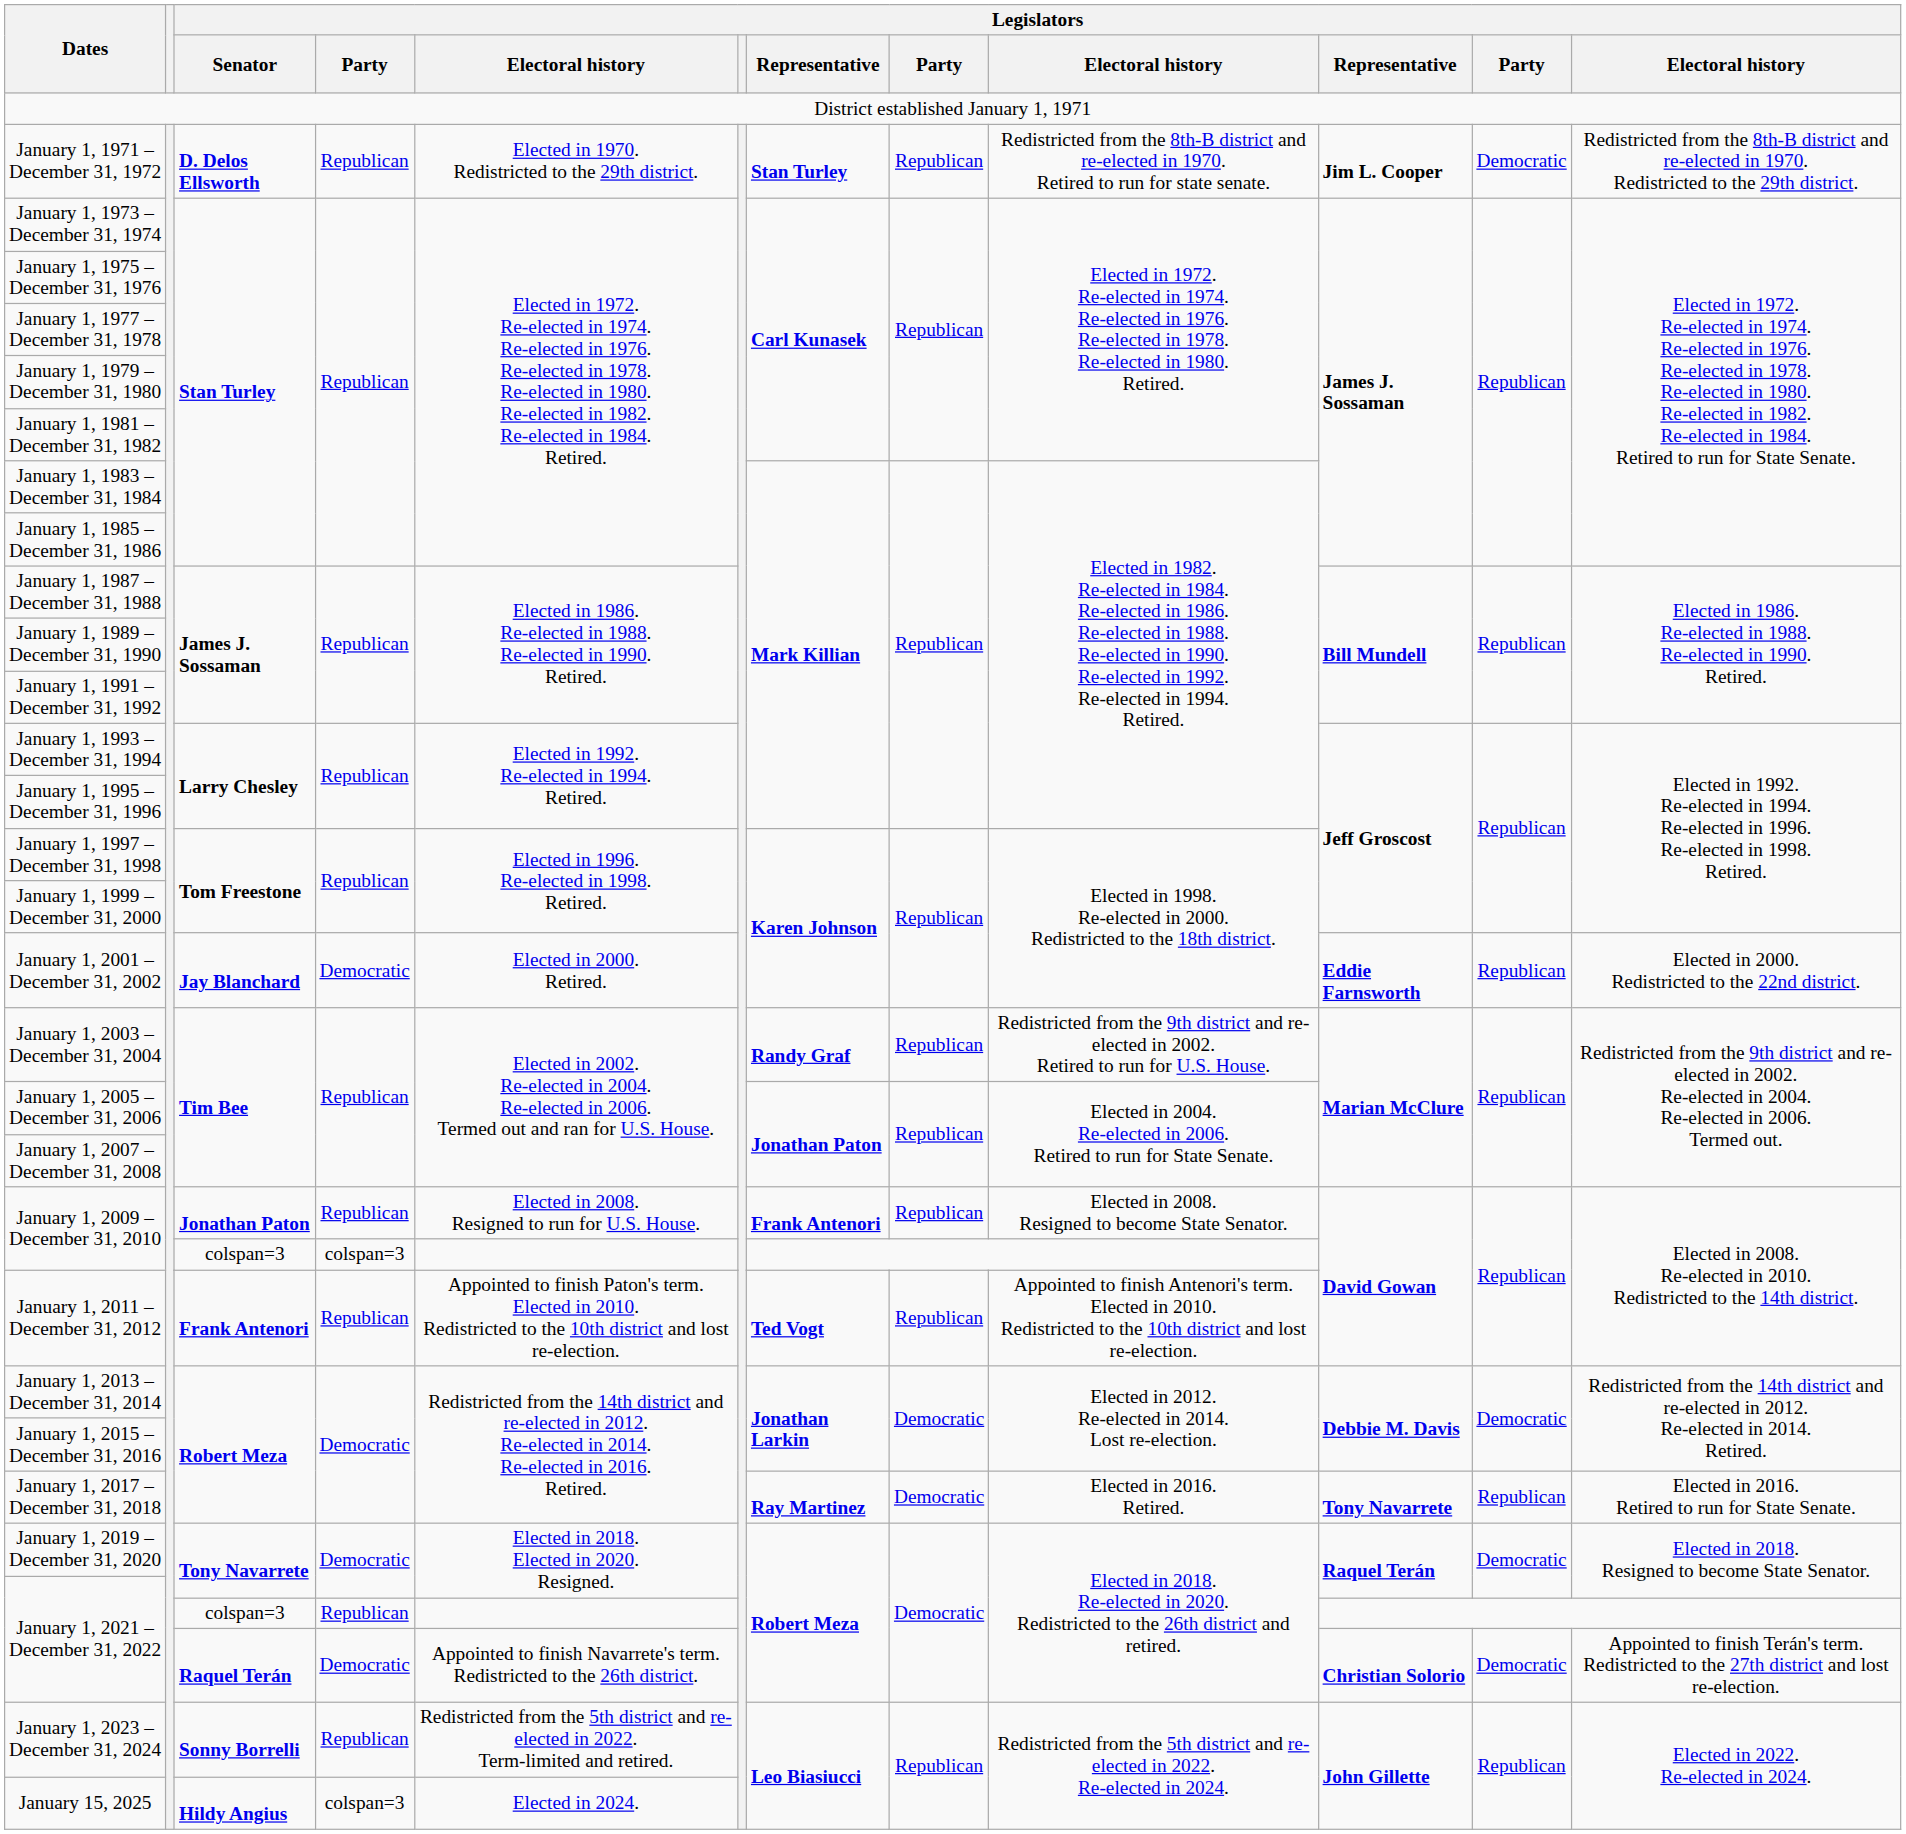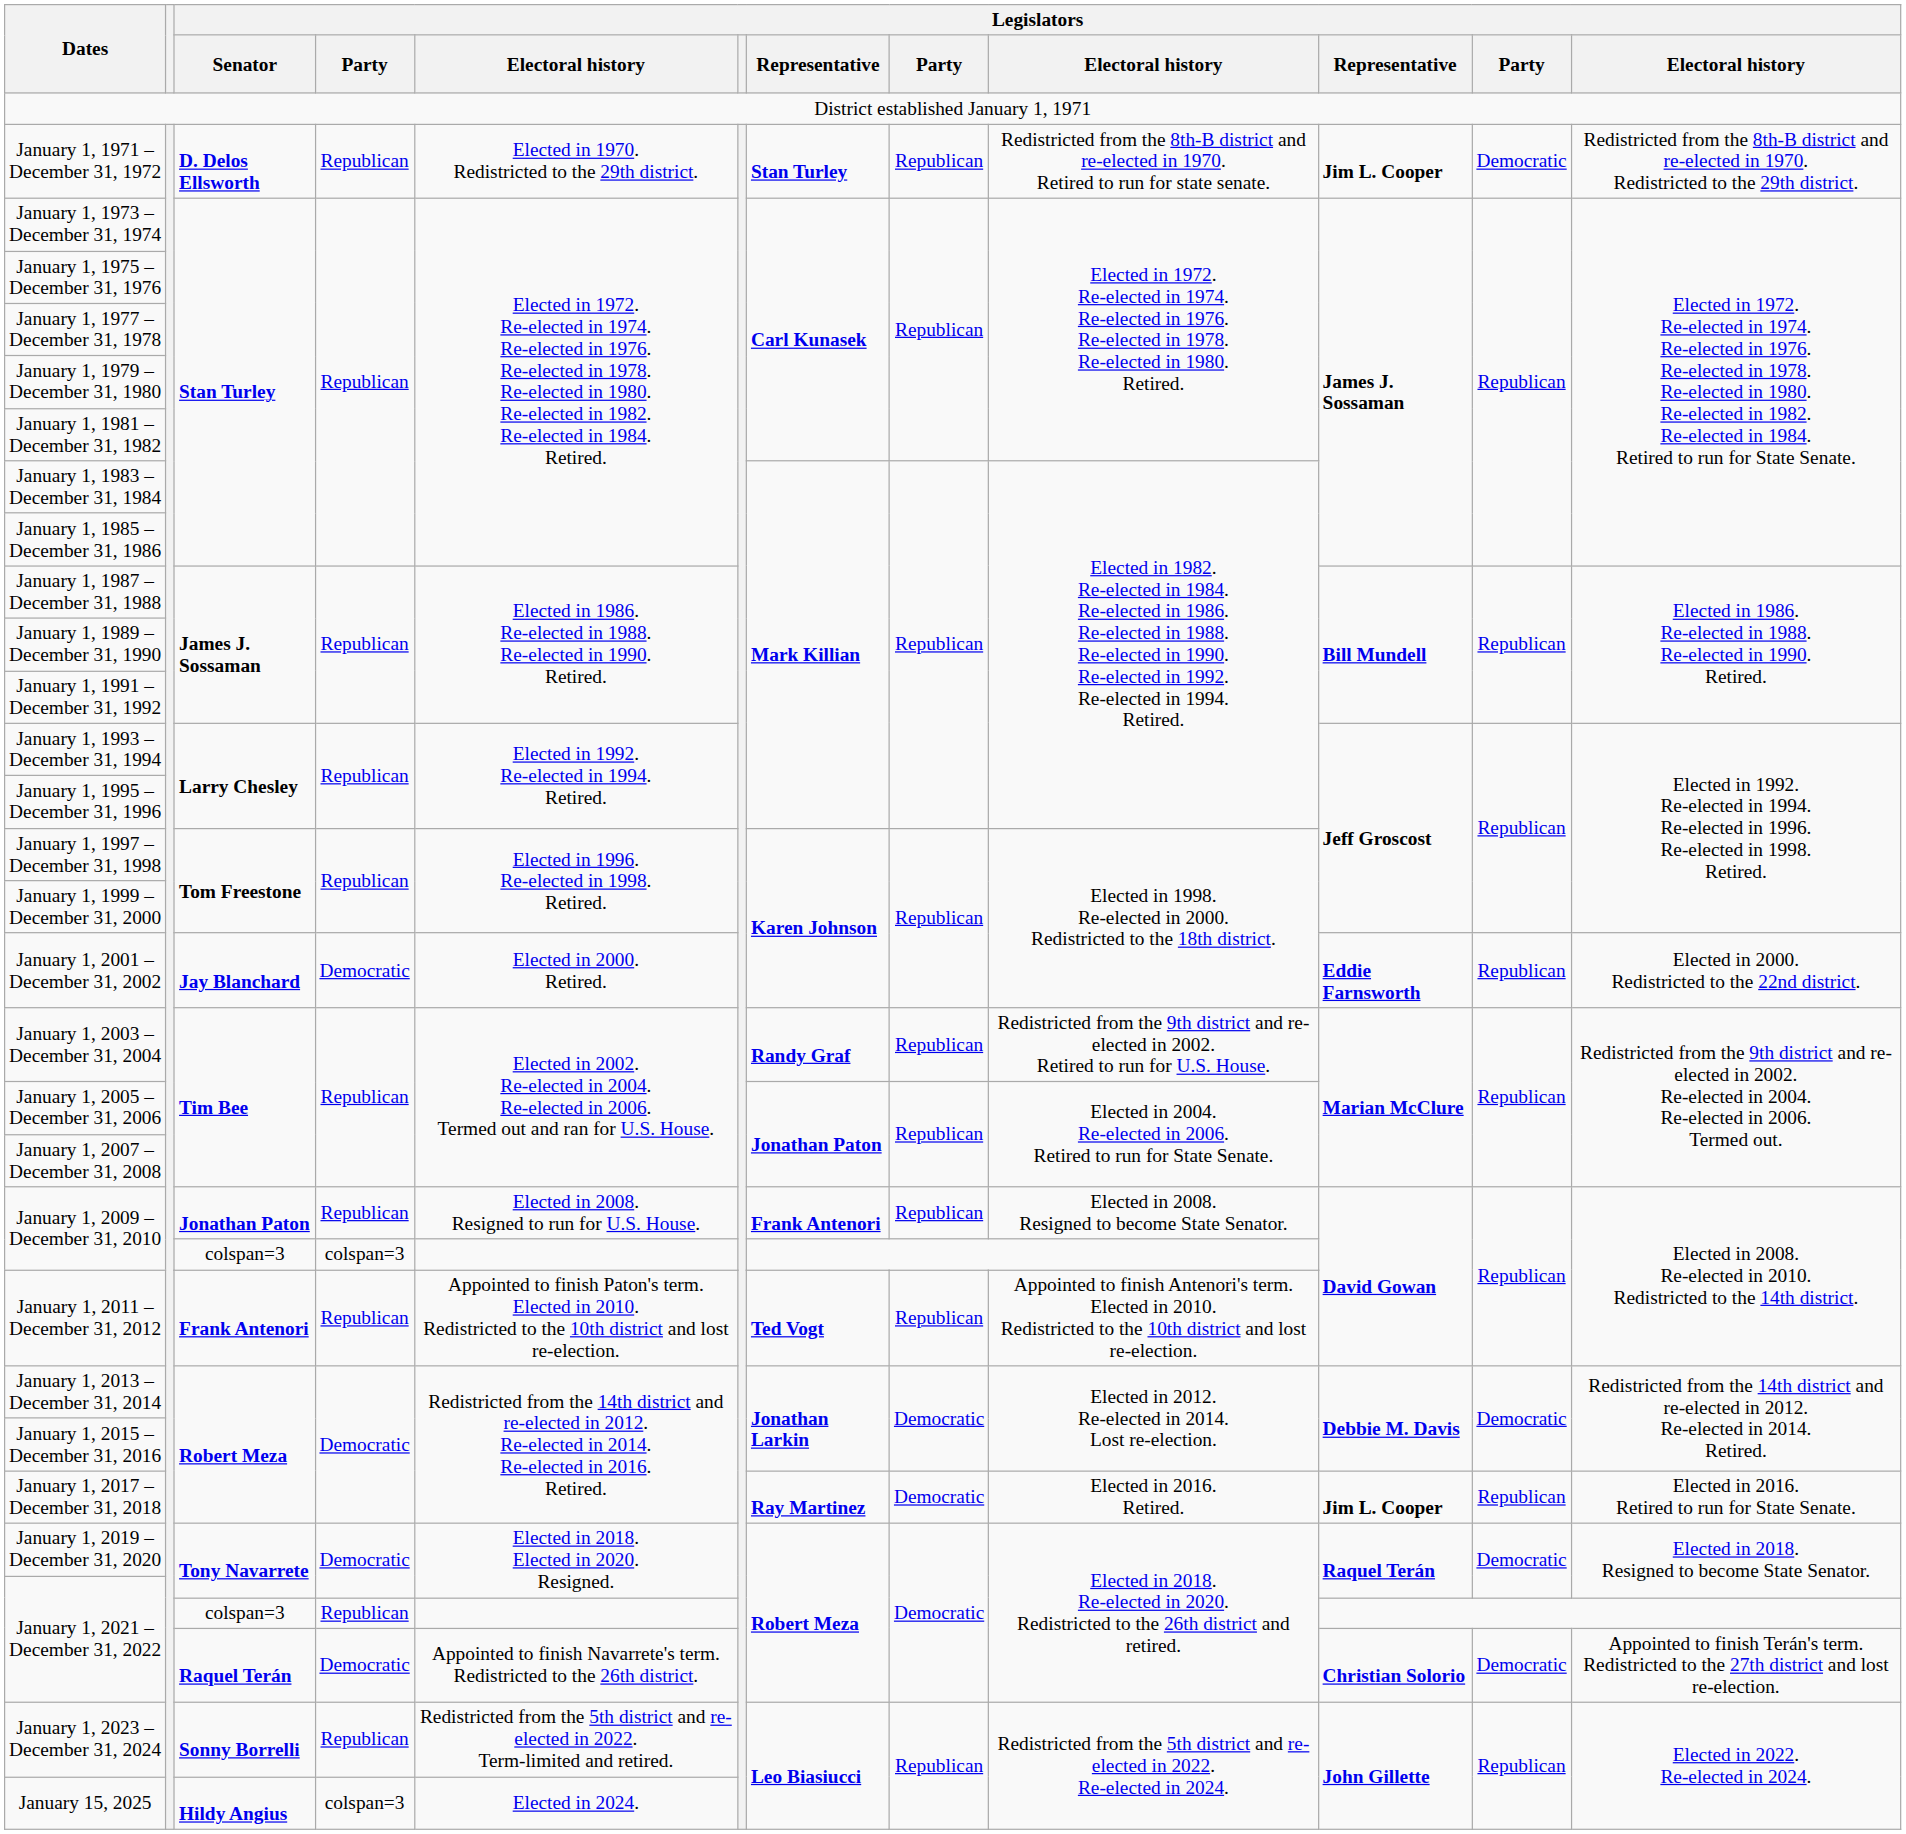(1387, 1507) Tony Navarrete -> (1383, 1507) Jim L. Cooper
